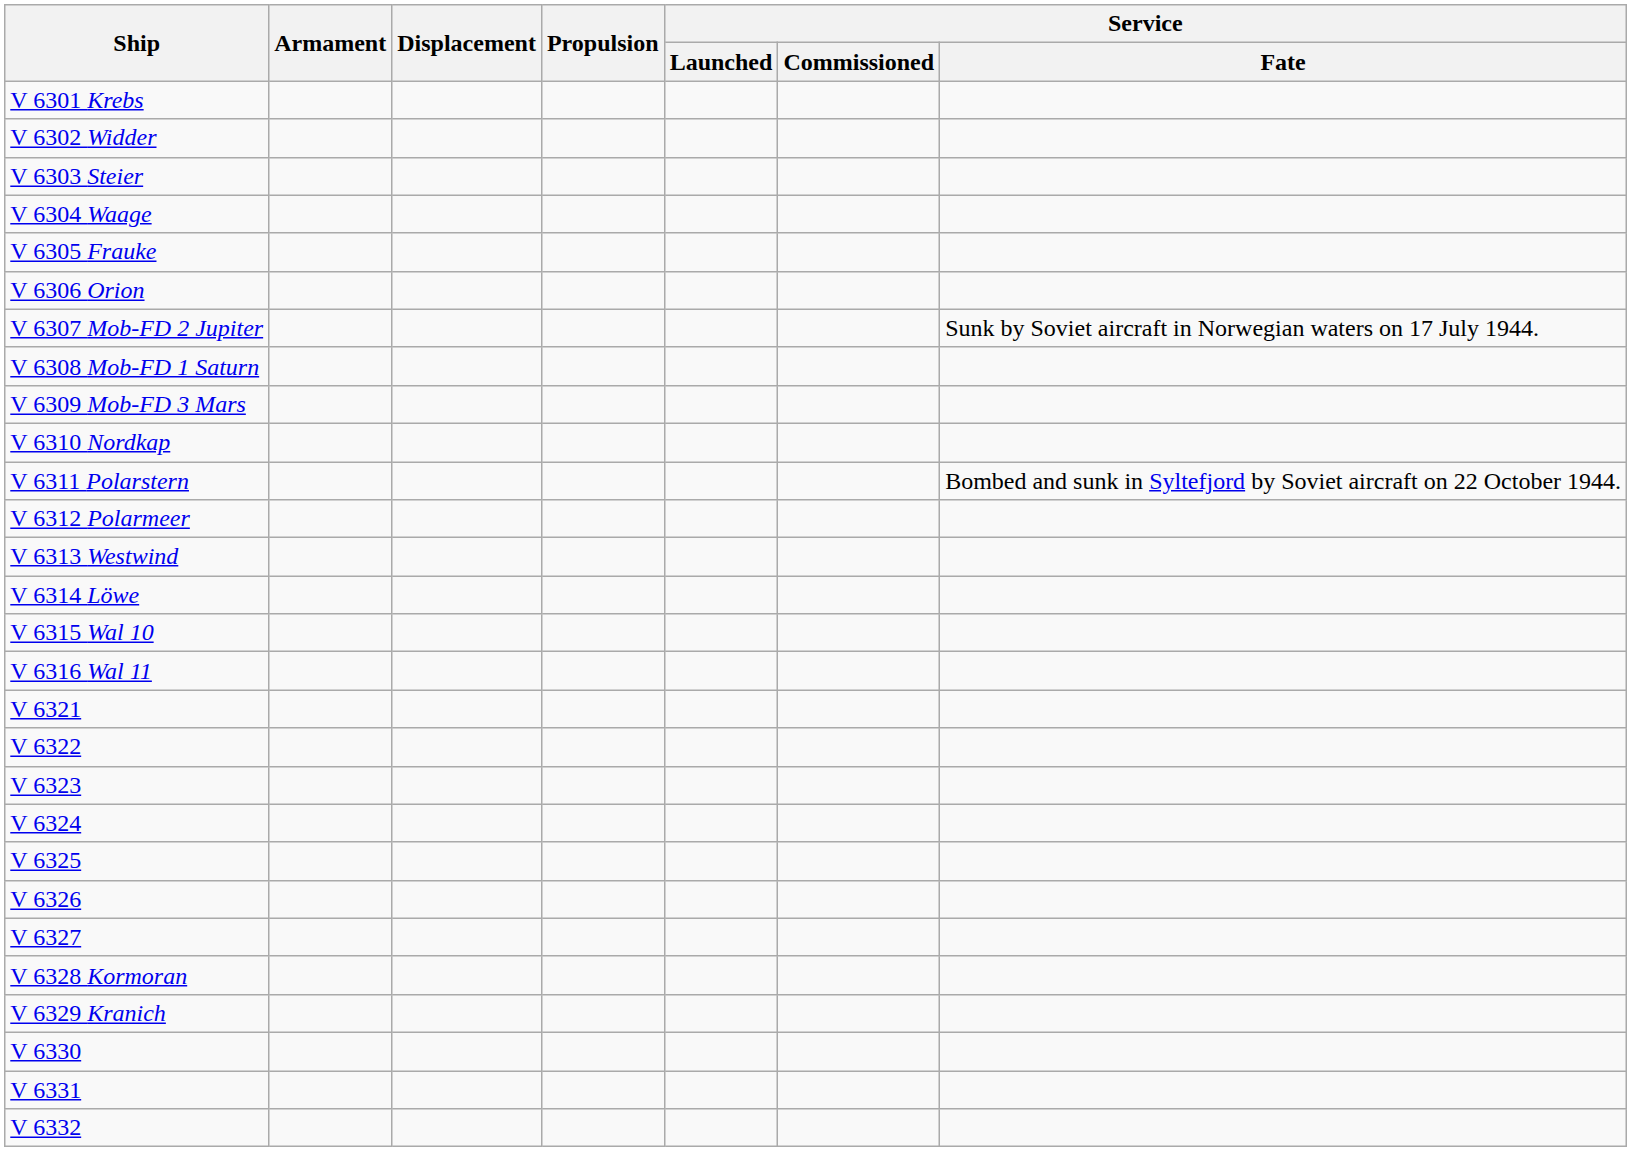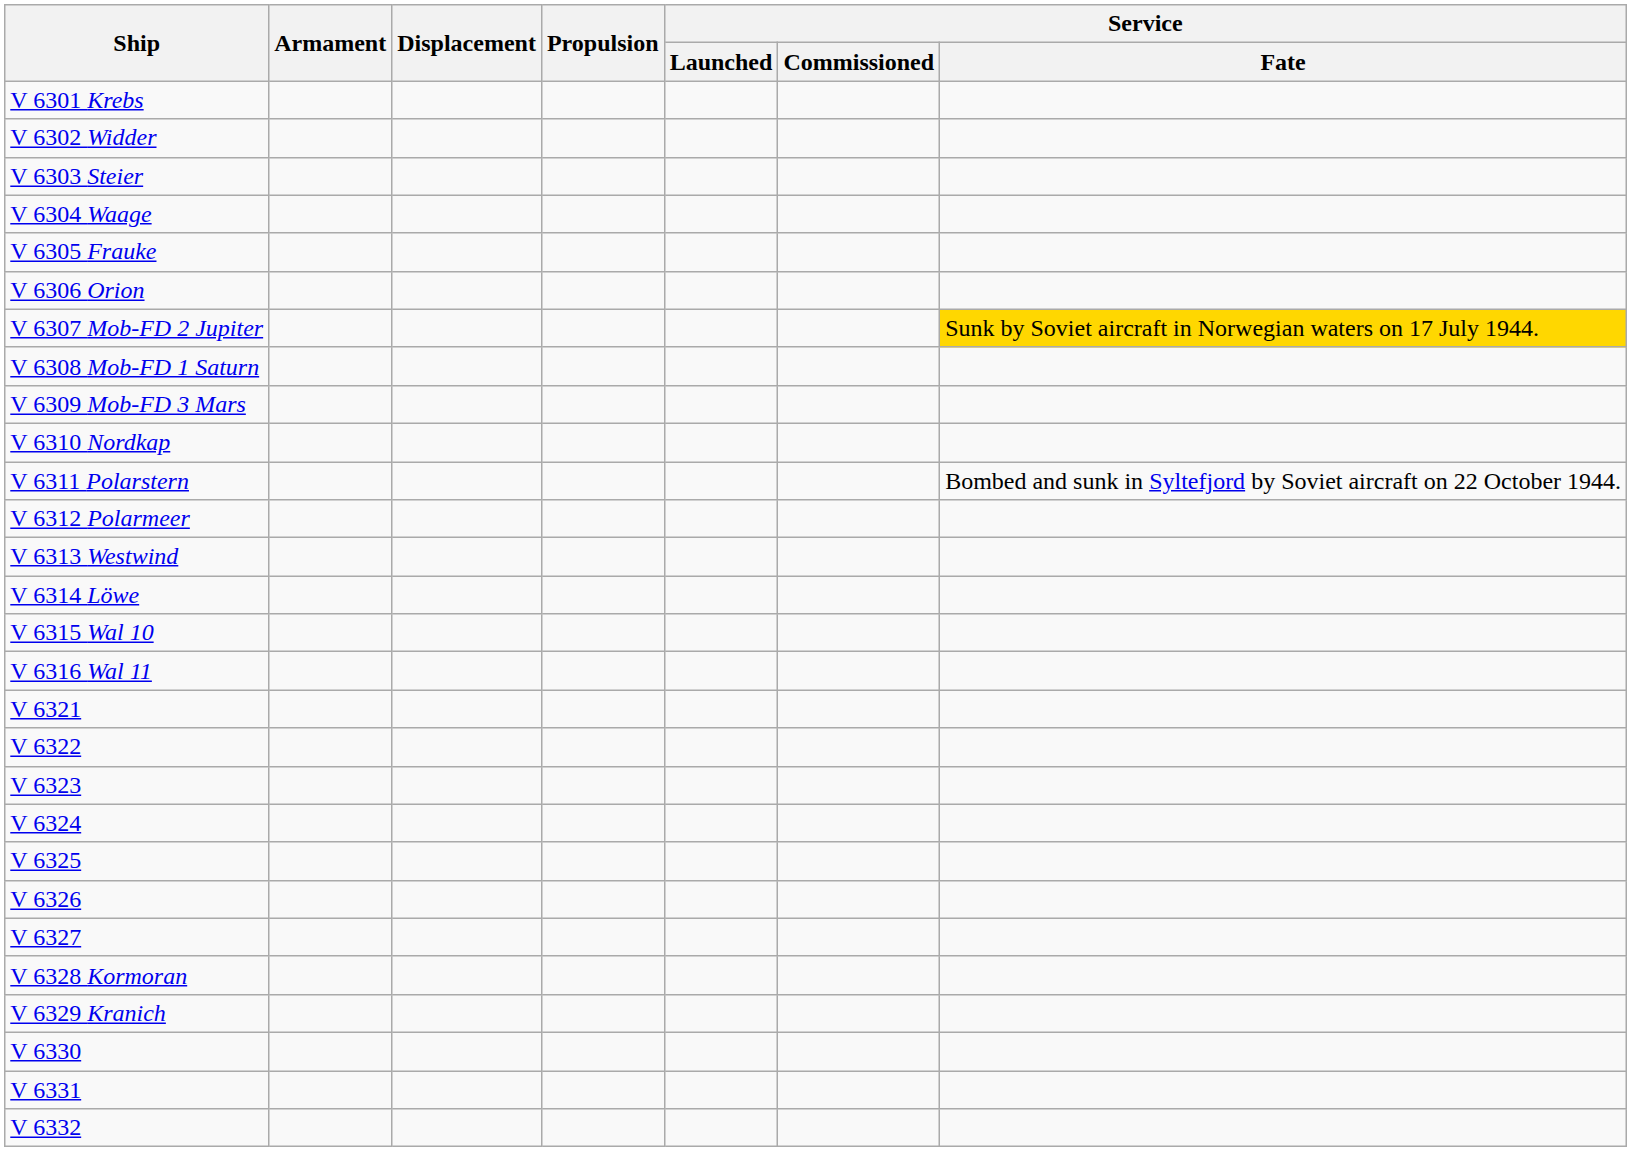(1242, 328) no background -> (1242, 328) gold background
